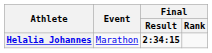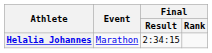(161, 40) bold -> (161, 40) normal
